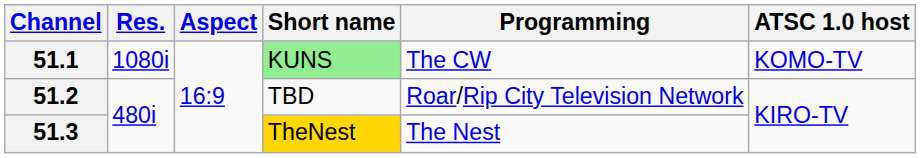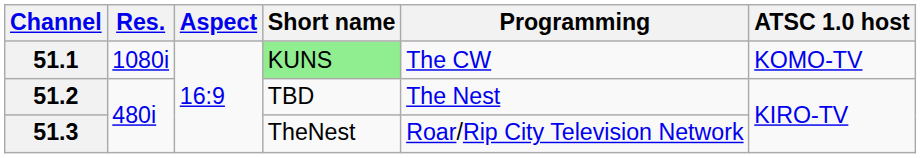(575, 96) Roar/Rip City Television Network -> (453, 96) The Nest
(312, 133) gold background -> (312, 133) no background
(453, 133) The Nest -> (575, 133) Roar/Rip City Television Network
